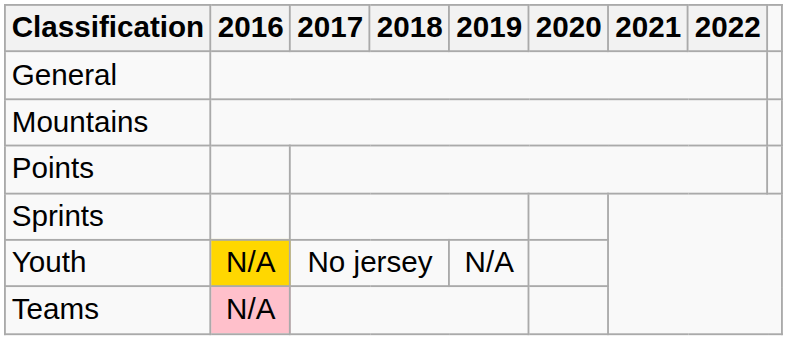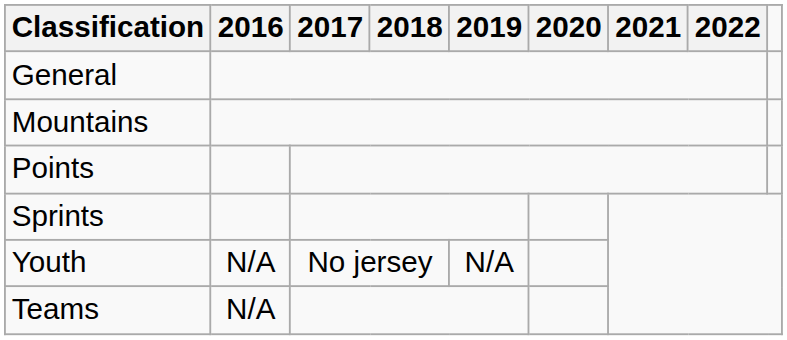(251, 262) gold background -> (251, 262) no background
(251, 309) pink background -> (251, 309) no background
